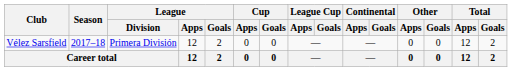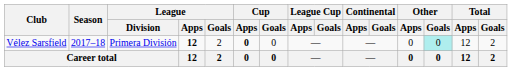(192, 43) normal -> (192, 43) bold
(246, 43) normal -> (246, 43) bold
(438, 43) no background -> (438, 43) paleturquoise background
